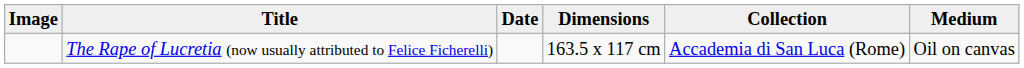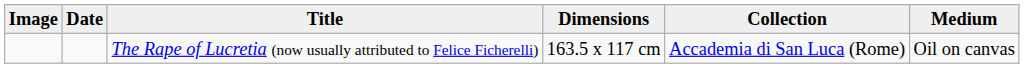columns swapped: (280, 19) <-> (520, 19)
